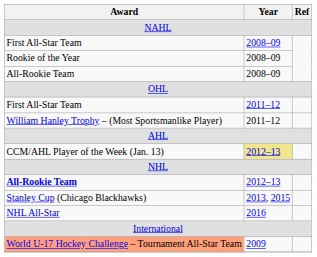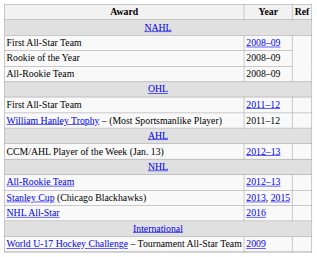(263, 151) khaki background -> (263, 151) no background
(42, 182) bold -> (40, 182) normal
(124, 244) lightsalmon background -> (124, 244) no background
